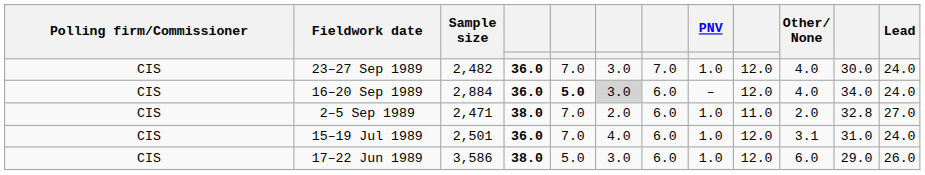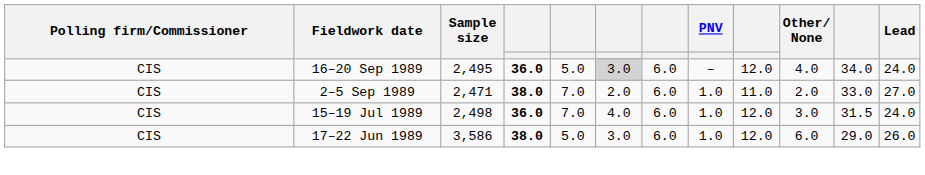- row: (367, 69)
(473, 91) 2,884 -> (473, 69) 2,495
(573, 91) bold -> (573, 69) normal
(857, 114) 32.8 -> (857, 91) 33.0
(473, 136) 2,501 -> (473, 114) 2,498
(807, 136) 3.1 -> (807, 114) 3.0
(857, 136) 31.0 -> (857, 114) 31.5
